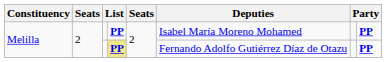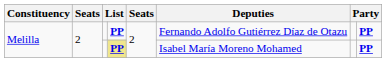(230, 31) Isabel María Moreno Mohamed -> (253, 31) Fernando Adolfo Gutiérrez Díaz de Otazu
(253, 48) Fernando Adolfo Gutiérrez Díaz de Otazu -> (230, 48) Isabel María Moreno Mohamed
